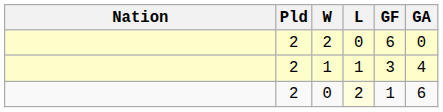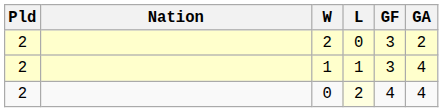columns swapped: (140, 17) <-> (294, 17)
(390, 43) 6 -> (390, 43) 3
(422, 43) 0 -> (422, 43) 2
(390, 94) 1 -> (390, 94) 4
(422, 94) 6 -> (422, 94) 4
